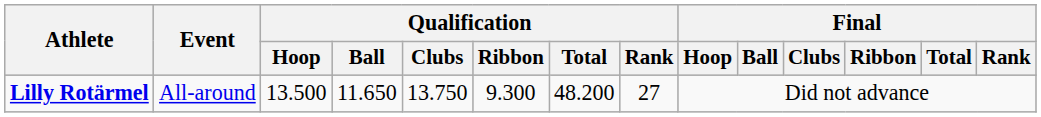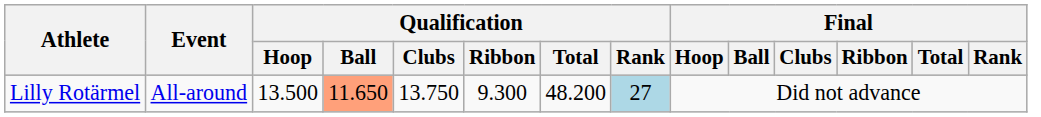(79, 93) bold -> (75, 93) normal
(367, 93) no background -> (358, 93) lightsalmon background
(649, 93) no background -> (640, 93) lightblue background
